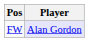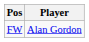(54, 29) lavender background -> (54, 29) no background
